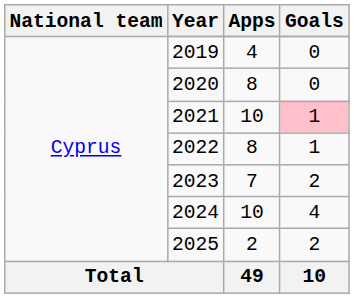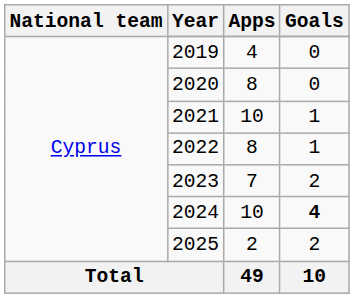(314, 117) pink background -> (314, 117) no background
(314, 213) normal -> (314, 213) bold
